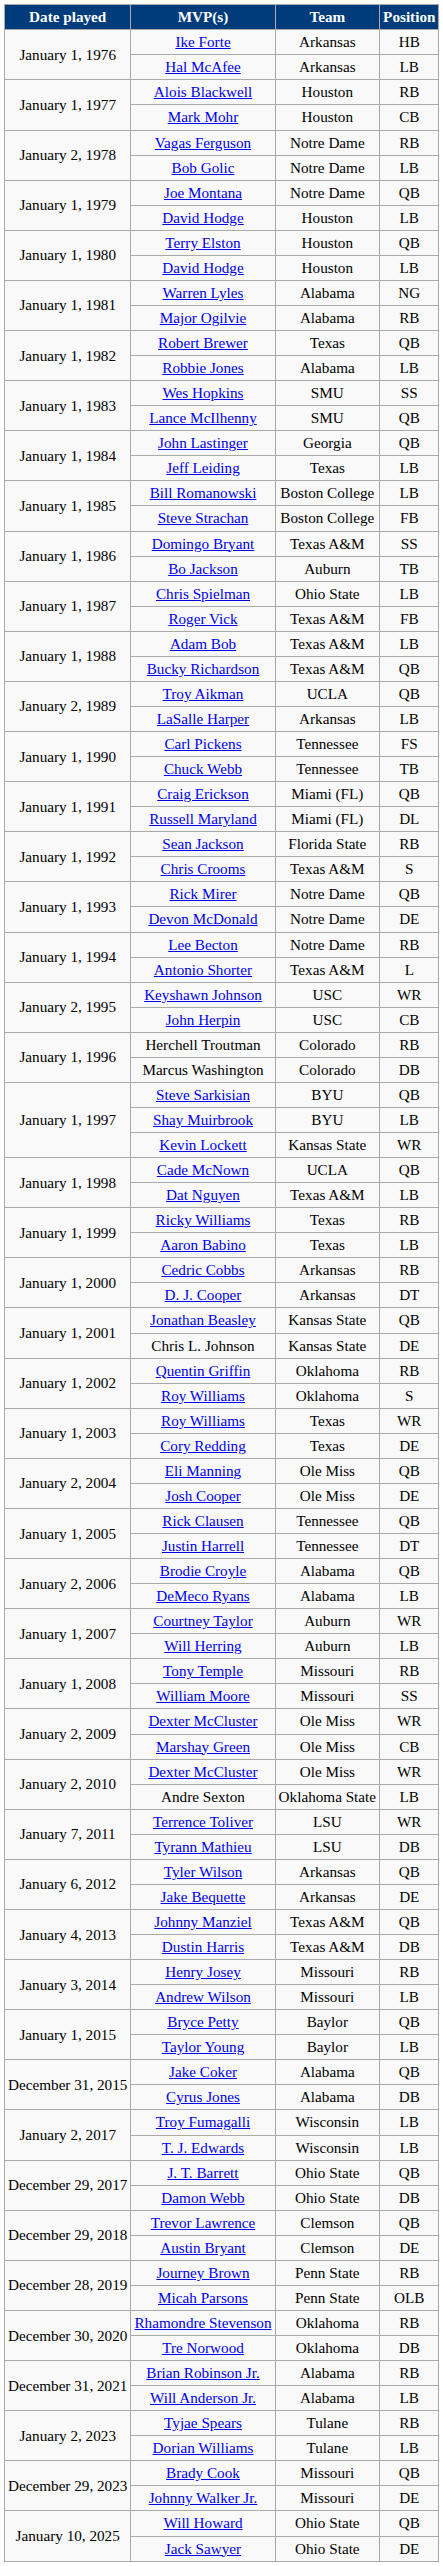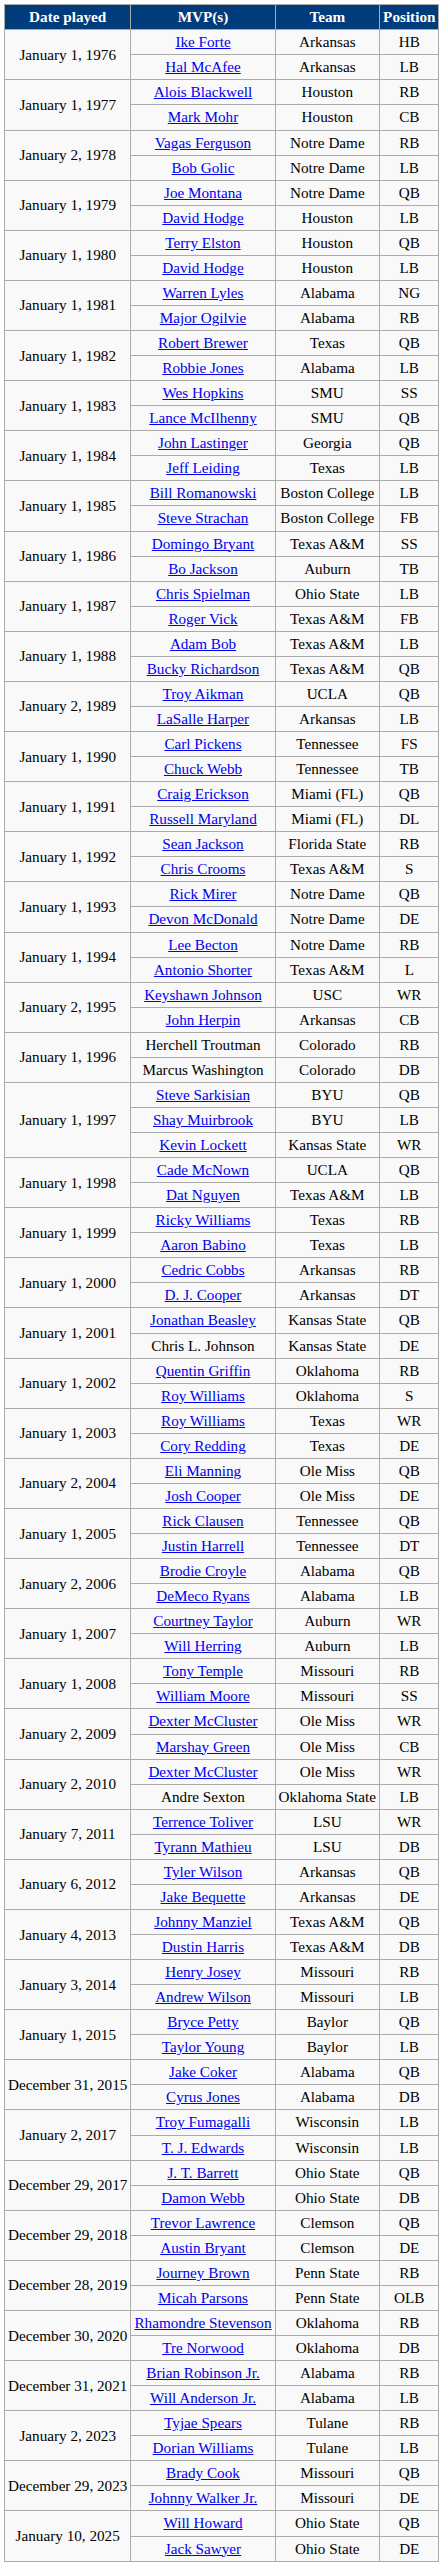(327, 1019) USC -> (327, 1019) Arkansas
